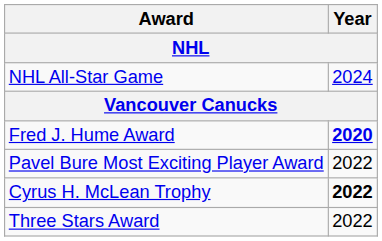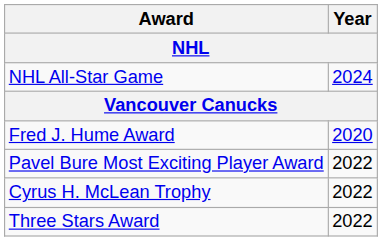(352, 134) bold -> (352, 134) normal
(352, 192) bold -> (352, 192) normal
